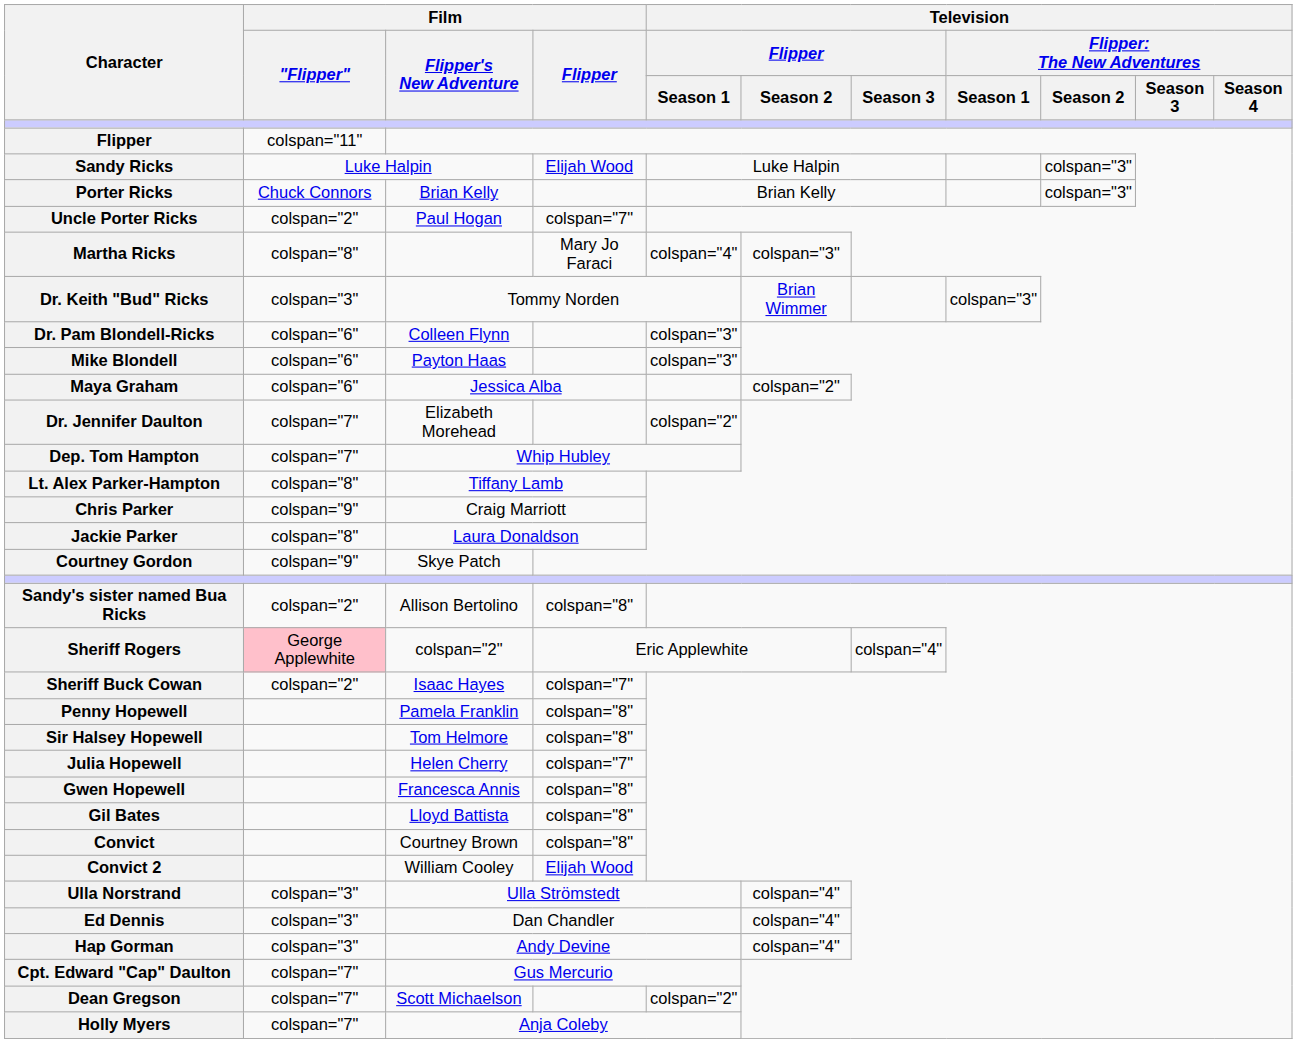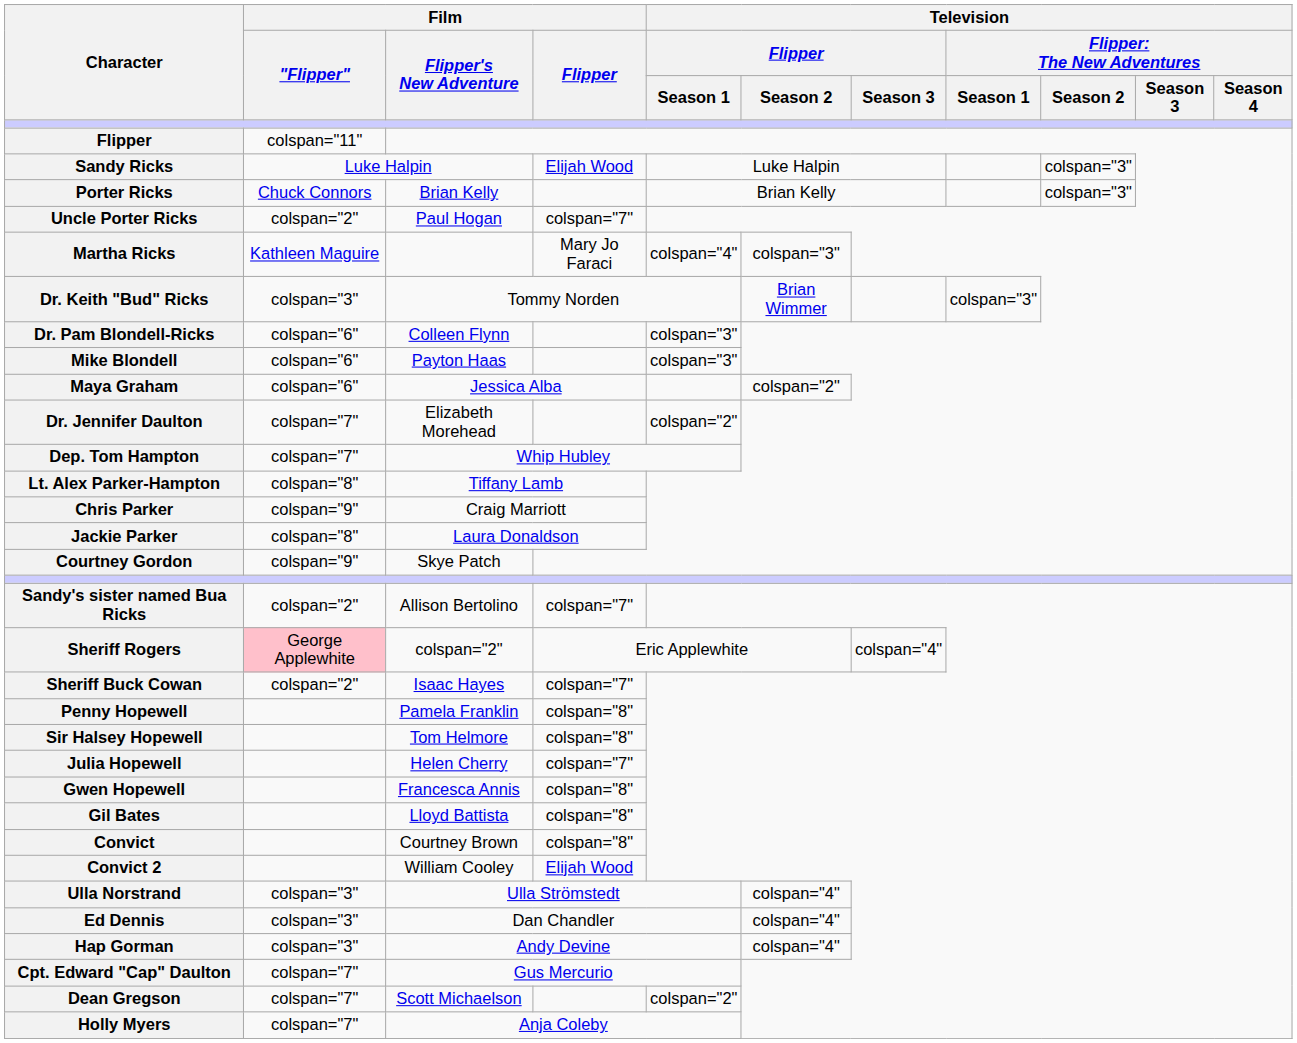(315, 254) colspan="8" -> (315, 254) Kathleen Maguire
(589, 605) colspan="8" -> (589, 605) colspan="7"
